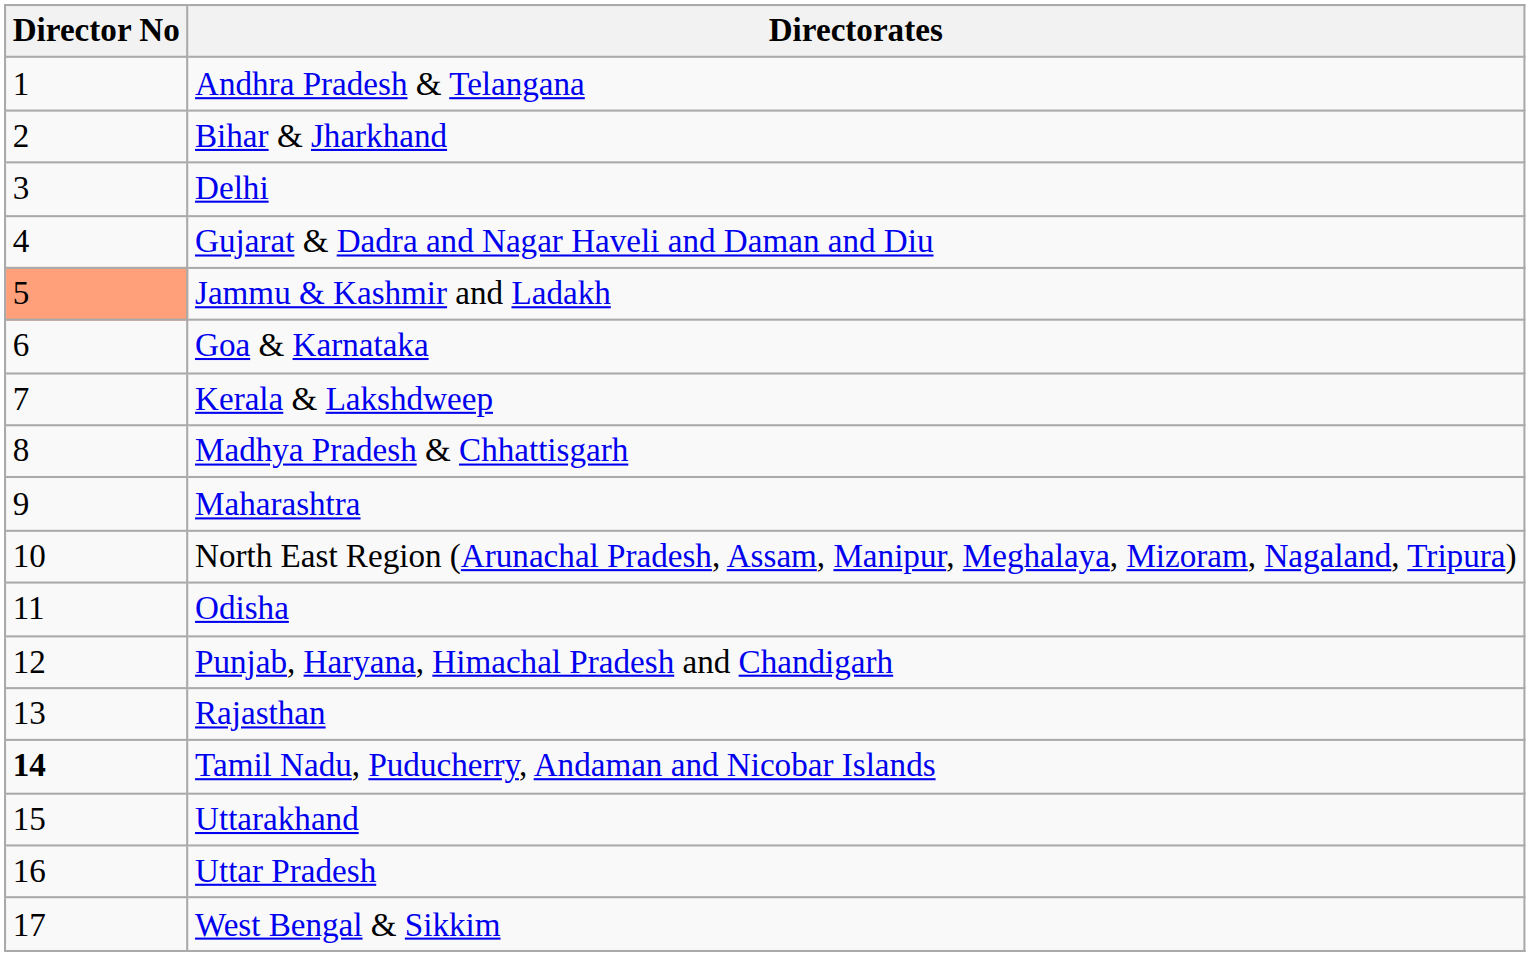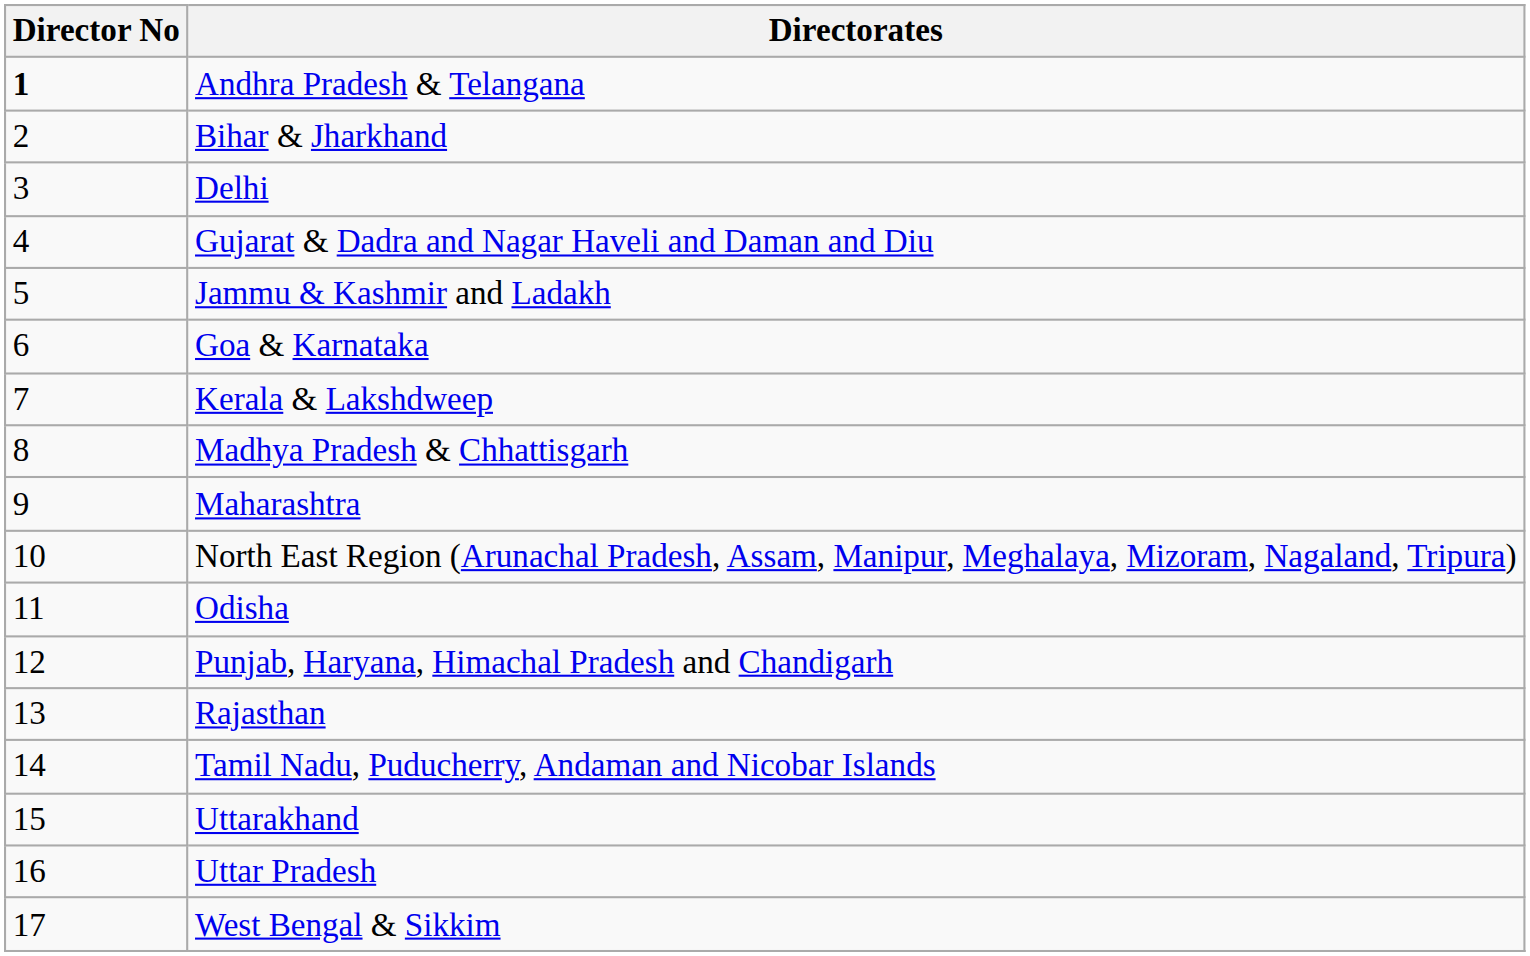(21, 83) normal -> (21, 83) bold
(21, 293) lightsalmon background -> (21, 293) no background
(29, 766) bold -> (29, 766) normal
